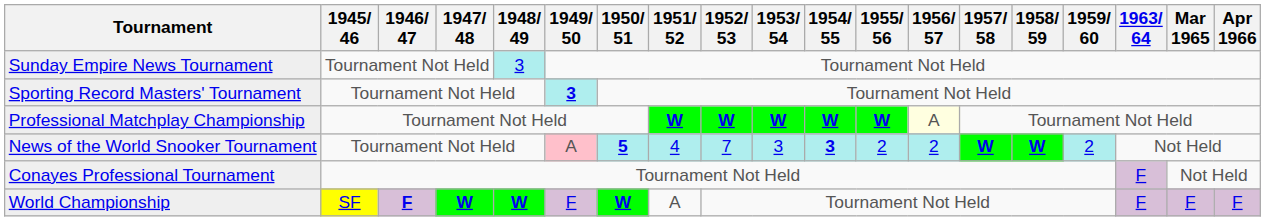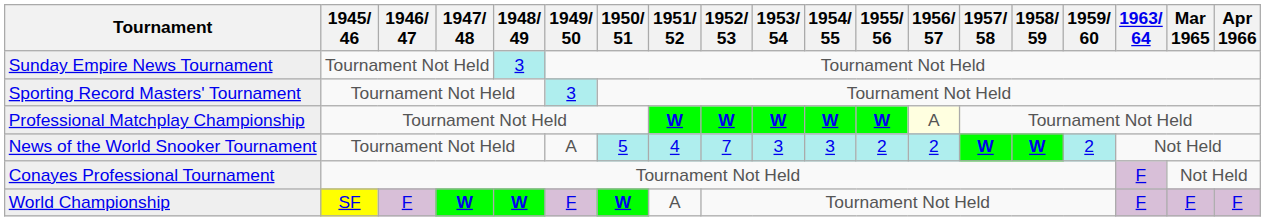(571, 92) bold -> (571, 92) normal
(571, 147) pink background -> (571, 147) no background
(623, 147) bold -> (623, 147) normal
(830, 147) bold -> (830, 147) normal
(407, 202) bold -> (407, 202) normal
